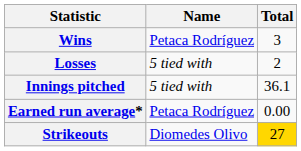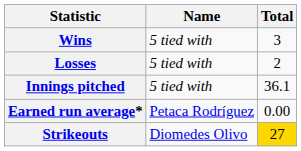(202, 39) Petaca Rodríguez -> (181, 39) 5 tied with
